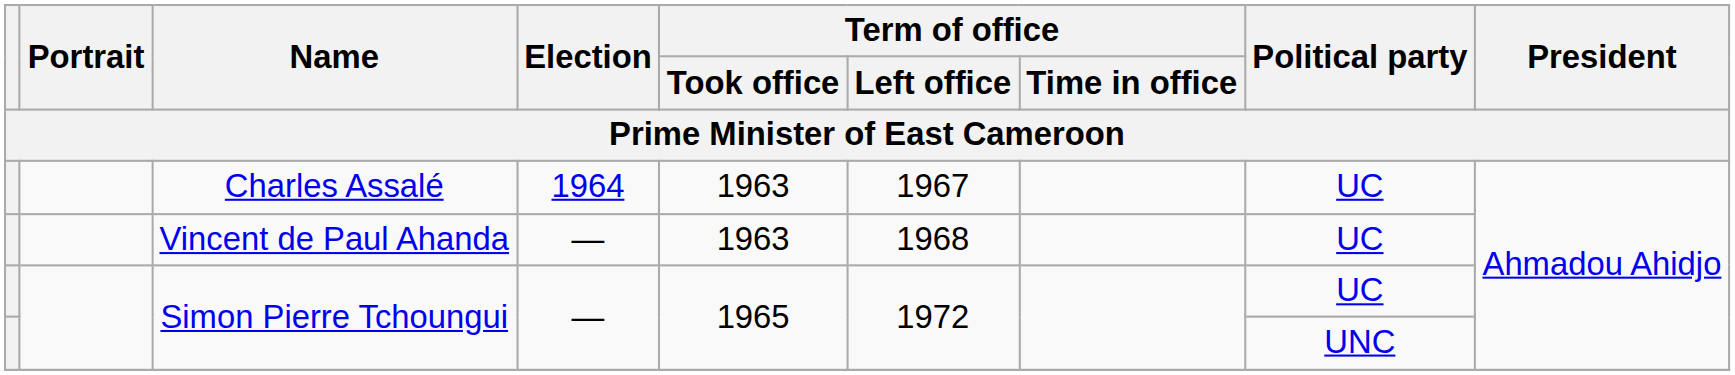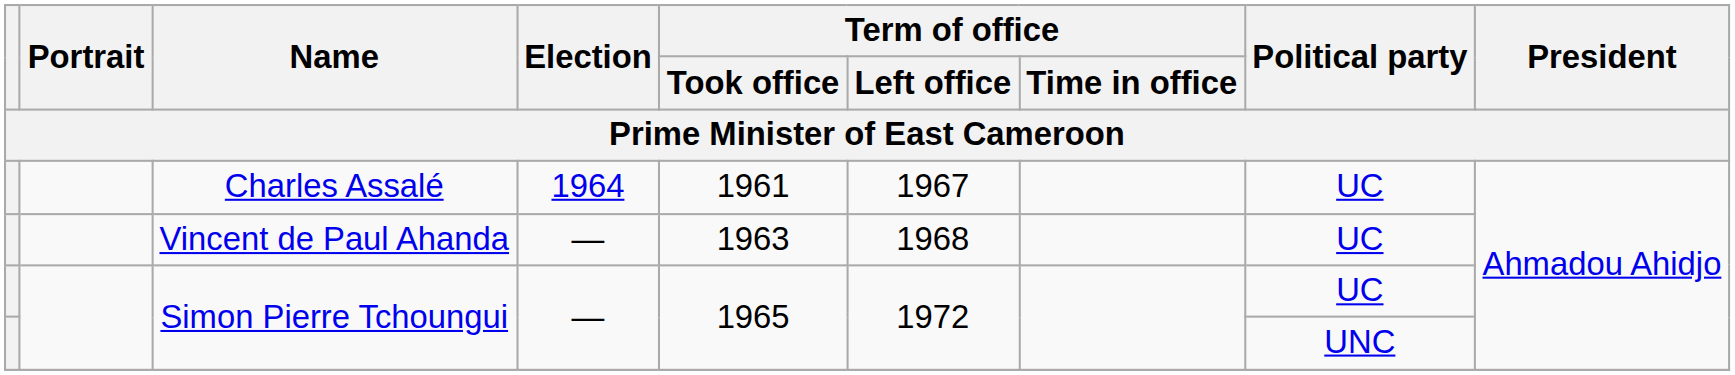(753, 186) 1963 -> (753, 186) 1961
